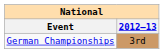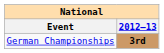(138, 41) normal -> (138, 41) bold
